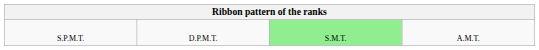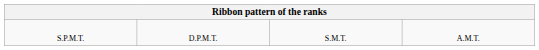(336, 38) lightgreen background -> (336, 38) no background
